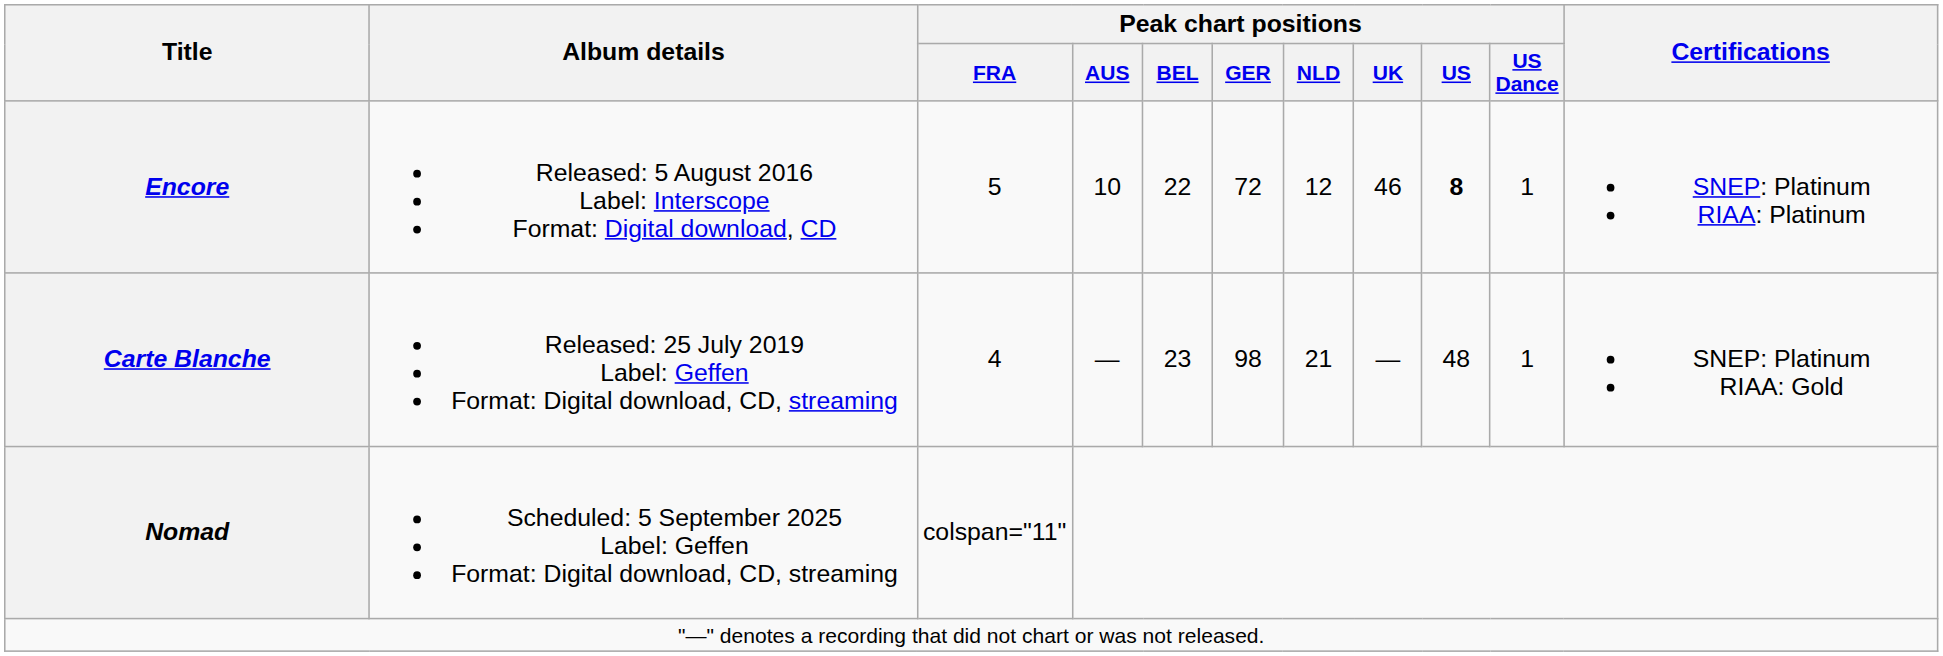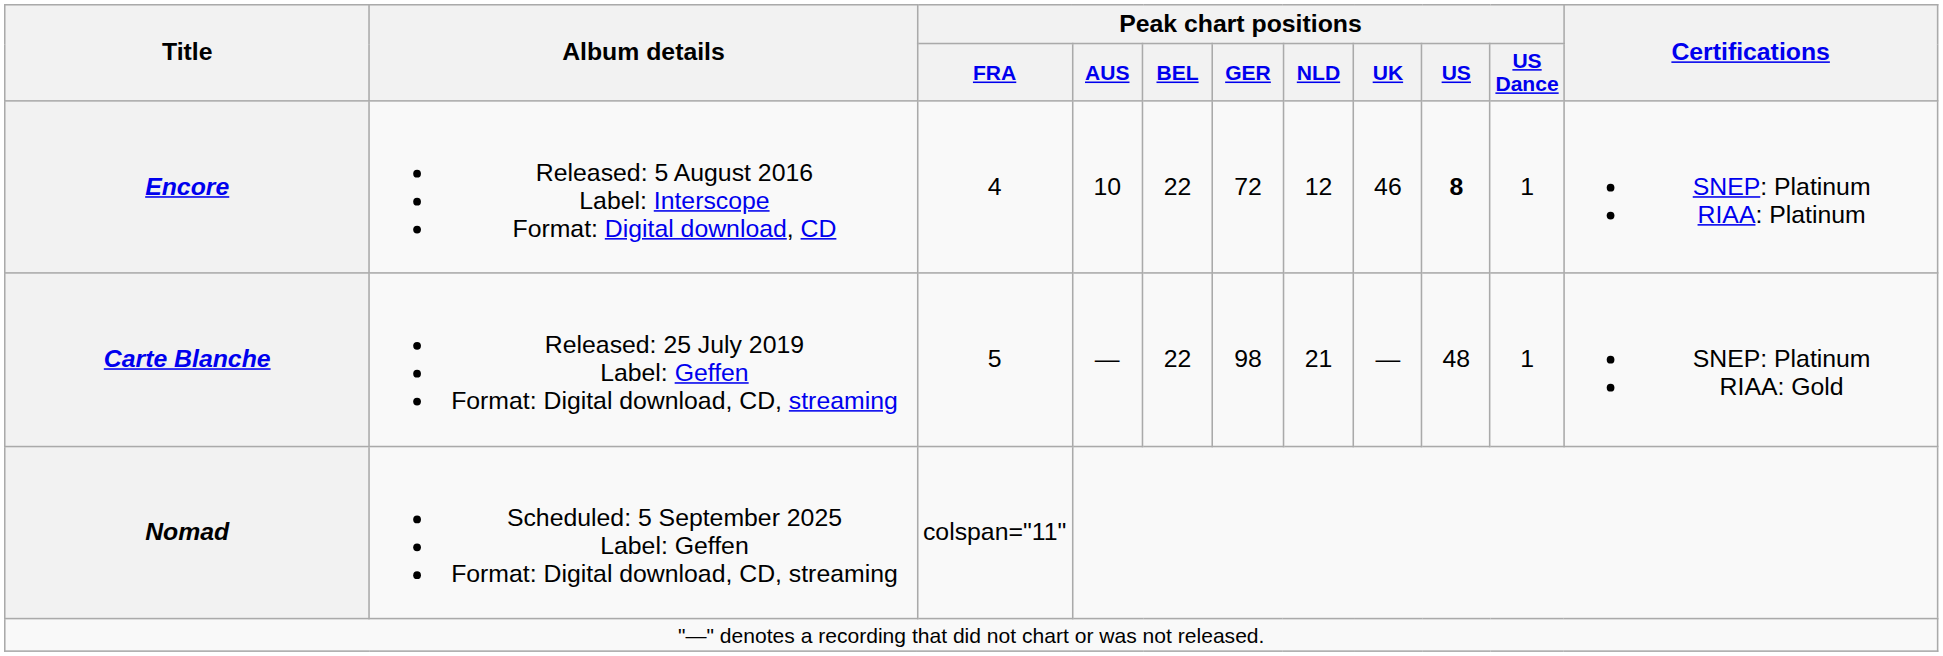(995, 186) 5 -> (995, 186) 4
(995, 359) 4 -> (995, 359) 5
(1178, 359) 23 -> (1178, 359) 22
